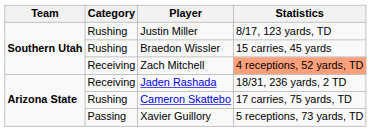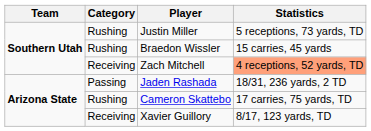(284, 31) 8/17, 123 yards, TD -> (300, 31) 5 receptions, 73 yards, TD
(111, 83) Receiving -> (107, 83) Passing
(107, 117) Passing -> (111, 117) Receiving
(300, 117) 5 receptions, 73 yards, TD -> (284, 117) 8/17, 123 yards, TD
